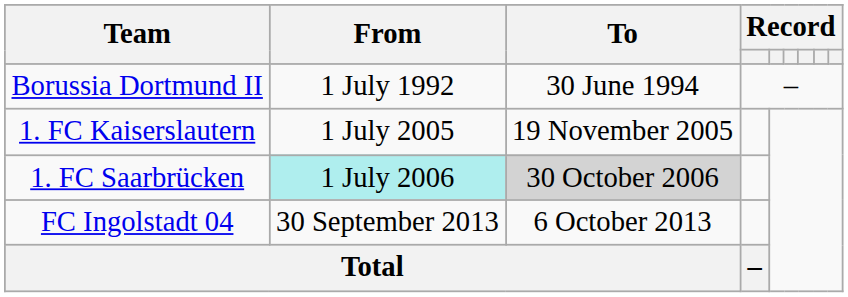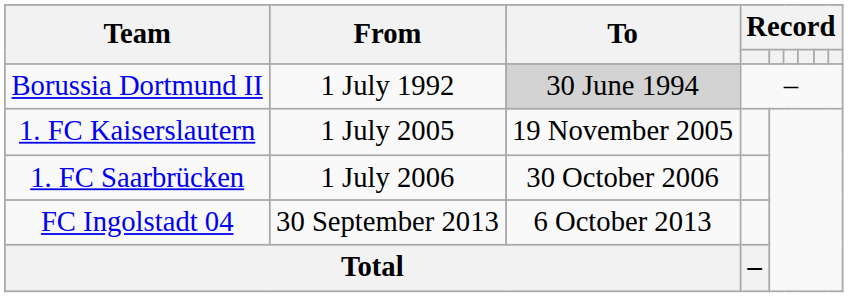(623, 85) no background -> (623, 85) lightgrey background
(387, 176) paleturquoise background -> (387, 176) no background
(623, 176) lightgrey background -> (623, 176) no background
